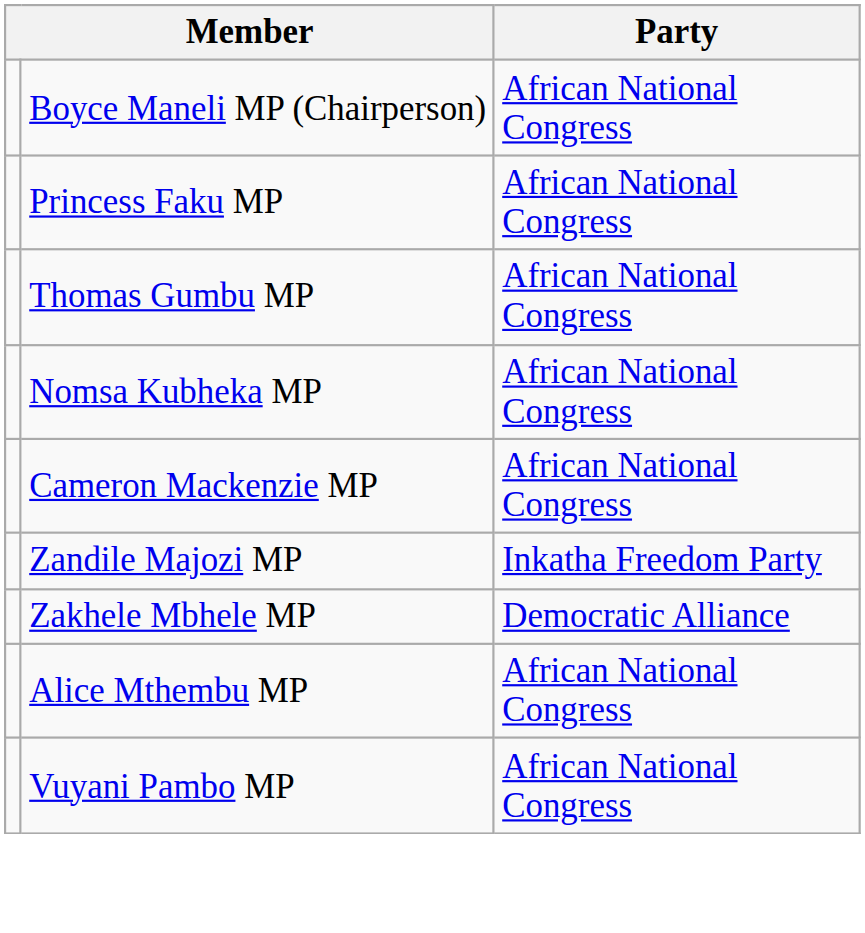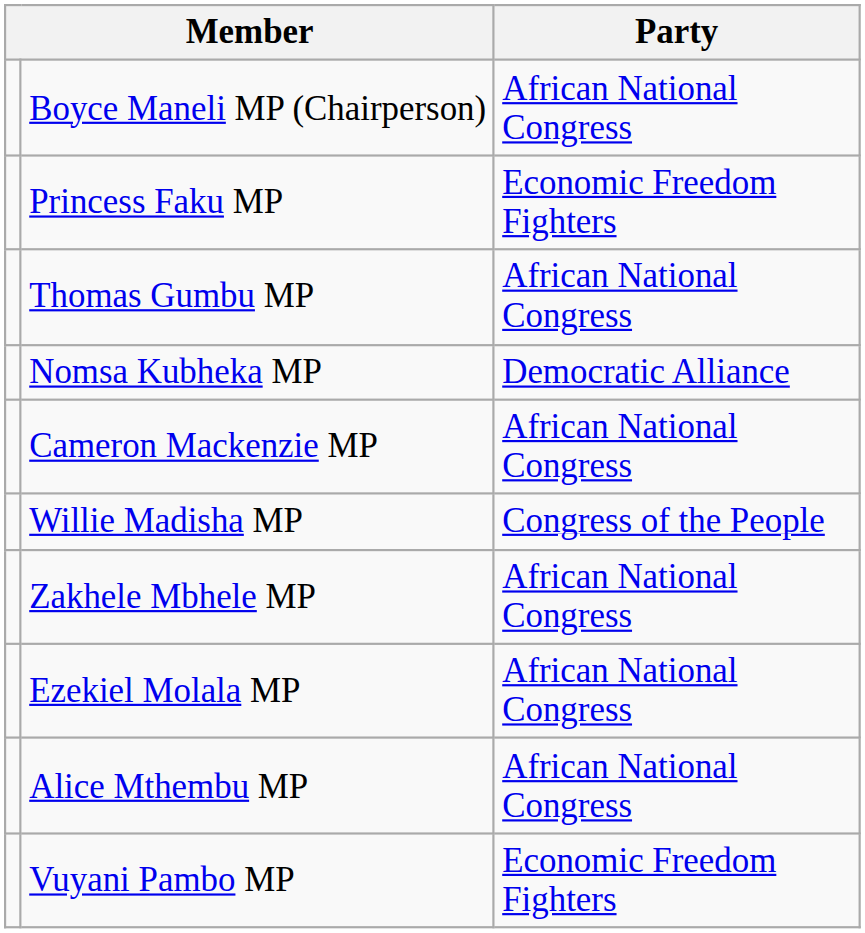(620, 201) African National Congress -> (639, 201) Economic Freedom Fighters
(620, 390) African National Congress -> (646, 371) Democratic Alliance
+ row: (166, 521)
- row: (166, 560)
(646, 615) Democratic Alliance -> (620, 595) African National Congress
+ row: (165, 690)
(620, 785) African National Congress -> (639, 879) Economic Freedom Fighters
